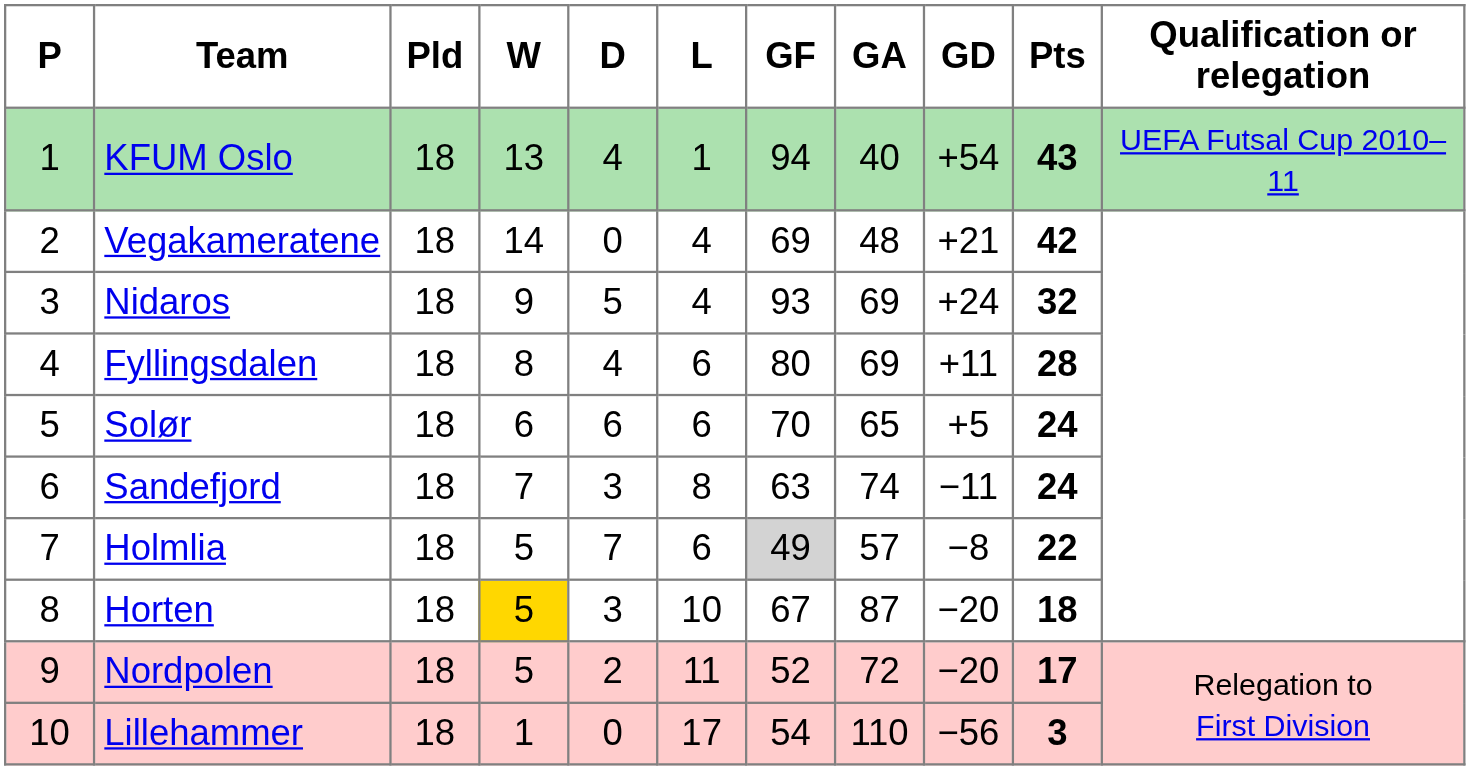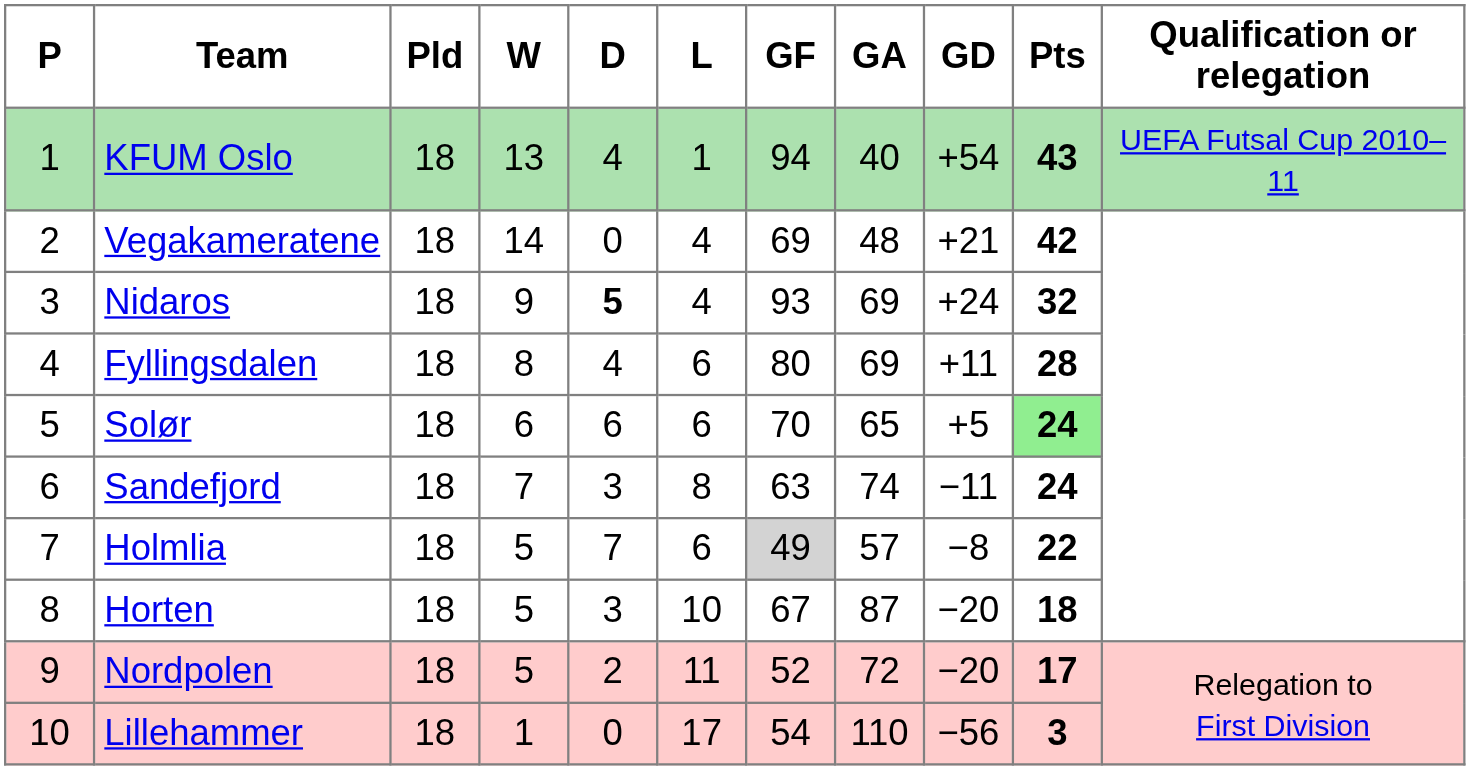(613, 302) normal -> (613, 302) bold
(1057, 425) no background -> (1057, 425) lightgreen background
(524, 609) gold background -> (524, 609) no background
